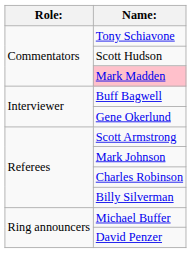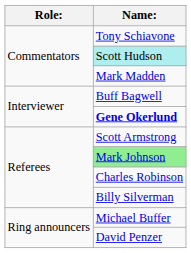(129, 56) no background -> (129, 56) paleturquoise background
(131, 76) pink background -> (131, 76) no background
(133, 116) normal -> (136, 116) bold
(131, 157) no background -> (131, 157) lightgreen background
